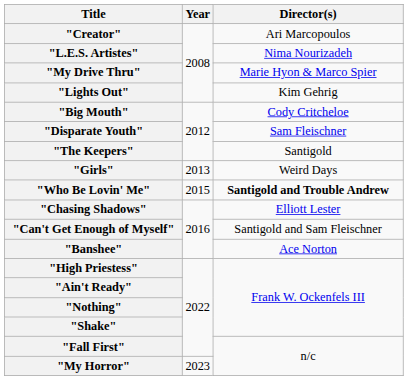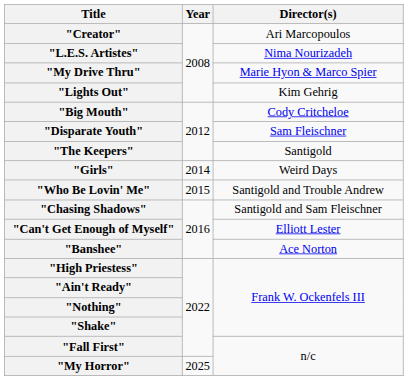(198, 170) 2013 -> (198, 170) 2014
(308, 190) bold -> (308, 190) normal
(308, 209) Elliott Lester -> (308, 209) Santigold and Sam Fleischner
(308, 229) Santigold and Sam Fleischner -> (308, 229) Elliott Lester
(198, 365) 2023 -> (198, 365) 2025
